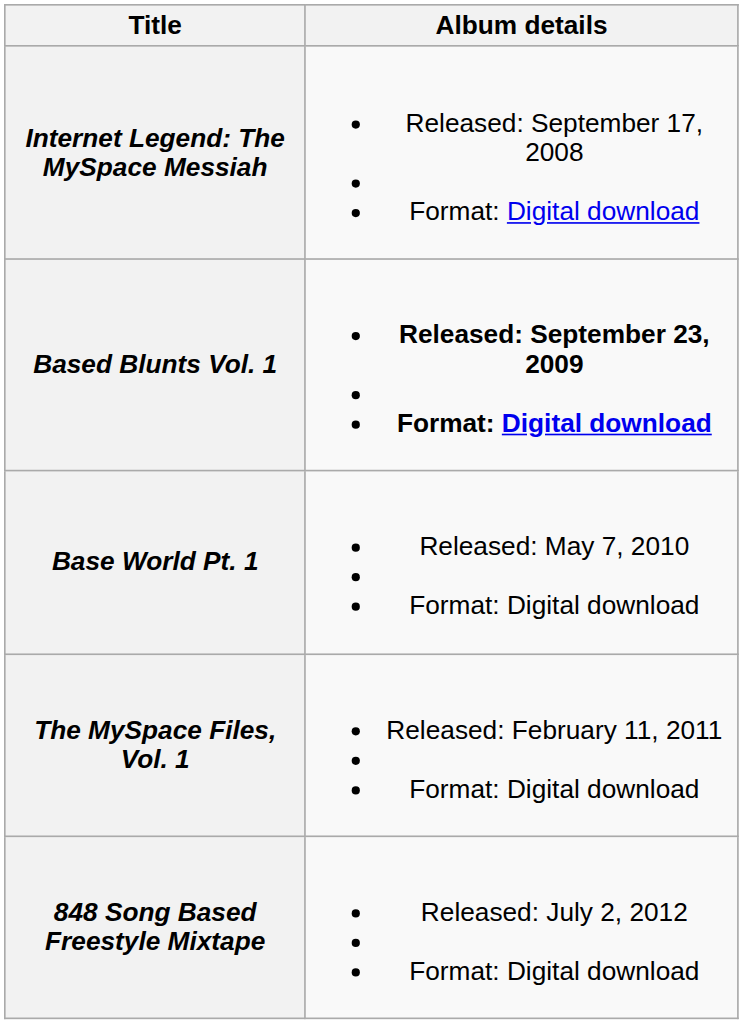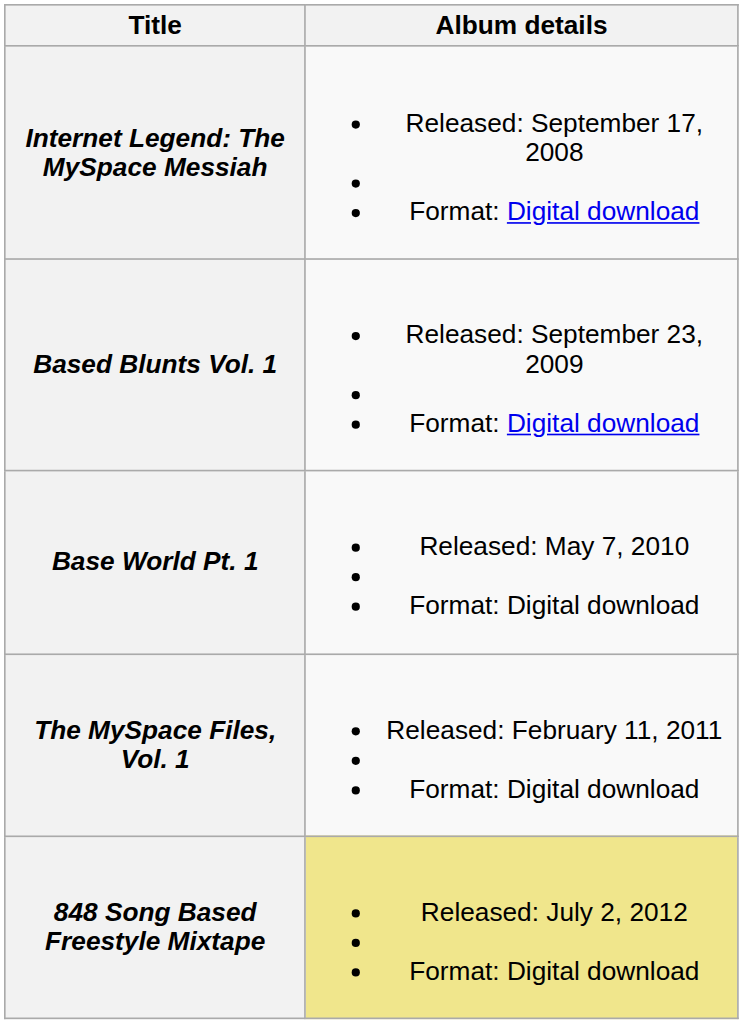(522, 379) bold -> (522, 379) normal
(522, 942) no background -> (522, 942) khaki background
